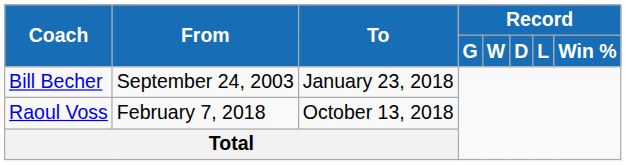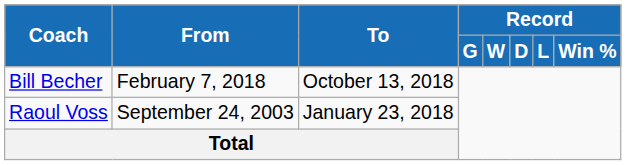(205, 81) September 24, 2003 -> (191, 81) February 7, 2018
(378, 81) January 23, 2018 -> (378, 81) October 13, 2018
(191, 112) February 7, 2018 -> (205, 112) September 24, 2003
(378, 112) October 13, 2018 -> (378, 112) January 23, 2018
